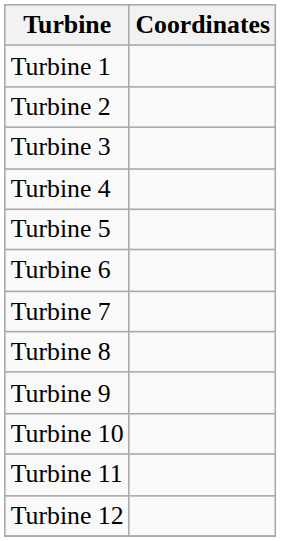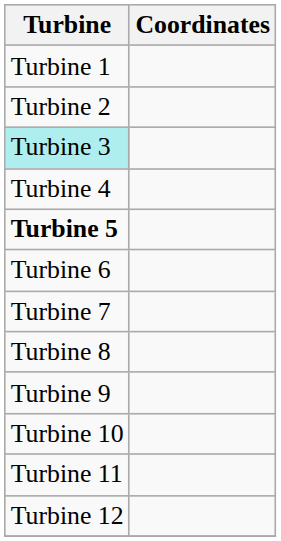(61, 147) no background -> (61, 147) paleturquoise background
(61, 229) normal -> (64, 229) bold
